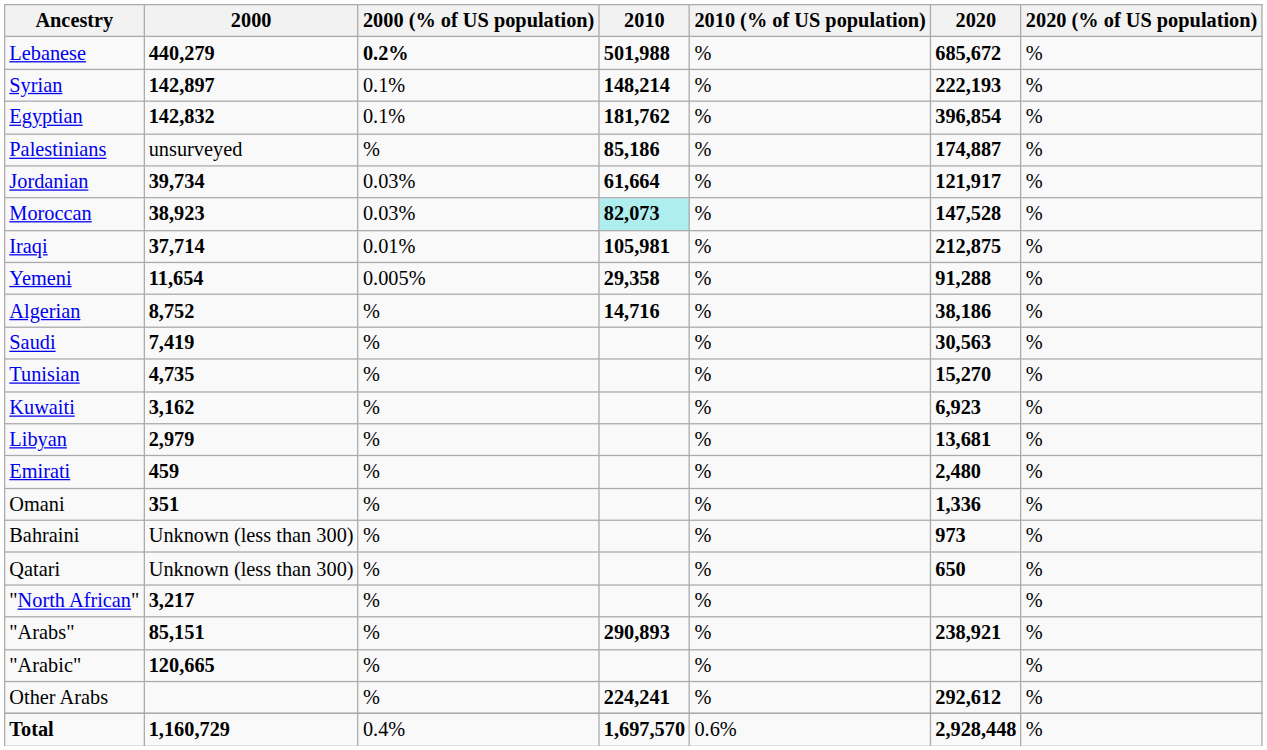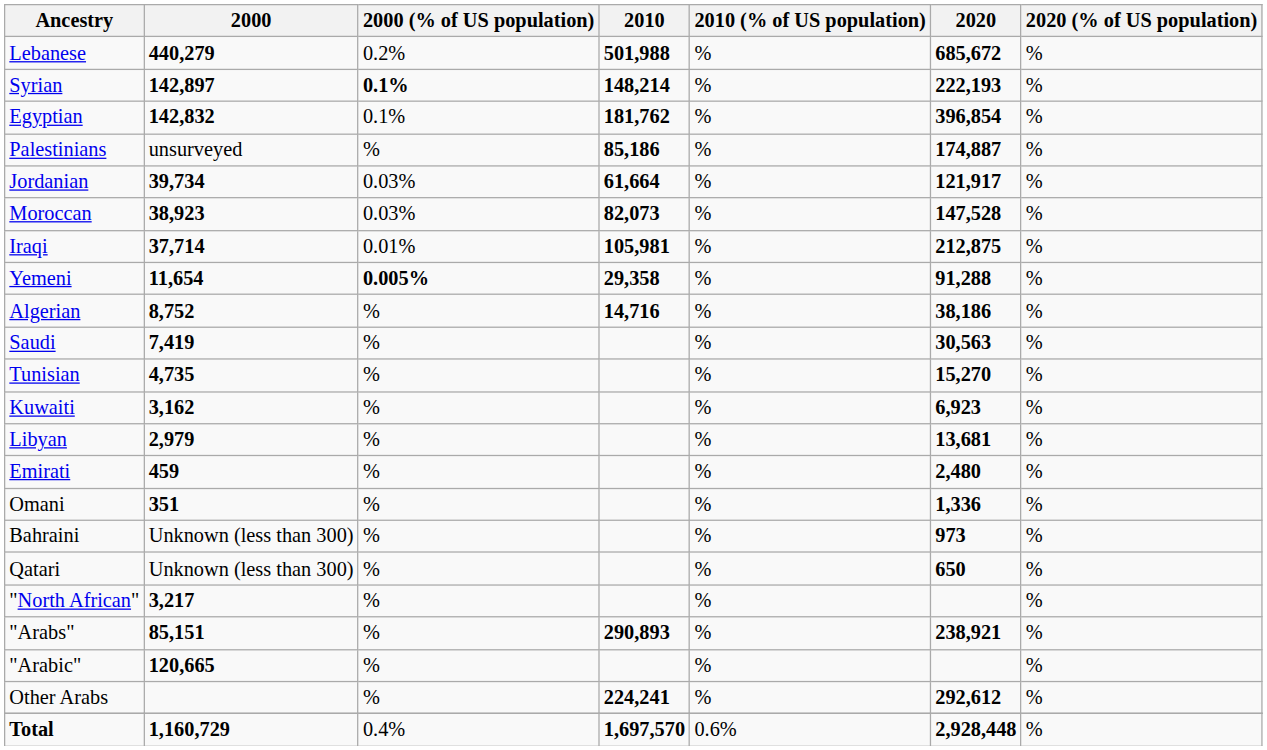(386, 52) bold -> (384, 52) normal
(384, 85) normal -> (386, 85) bold
(632, 213) paleturquoise background -> (632, 213) no background
(394, 278) normal -> (396, 278) bold
